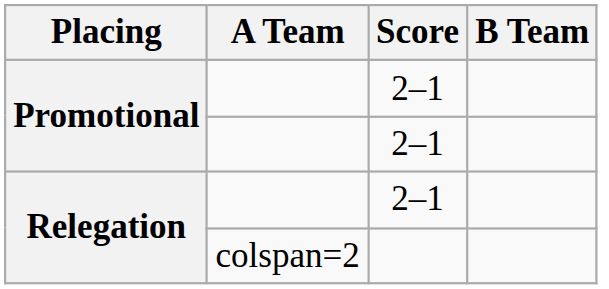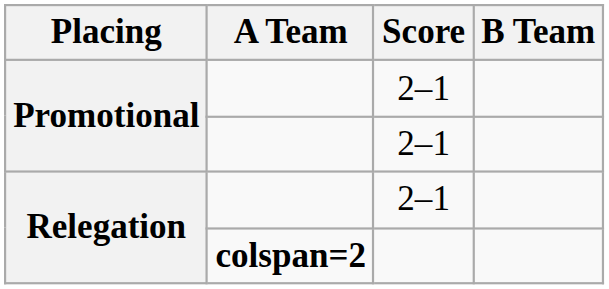(288, 254) normal -> (291, 254) bold
